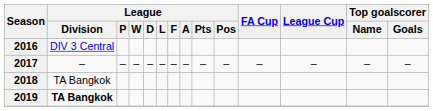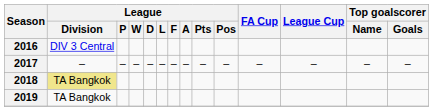(82, 81) no background -> (82, 81) khaki background
(82, 98) bold -> (82, 98) normal
